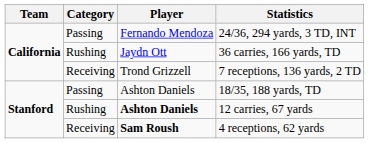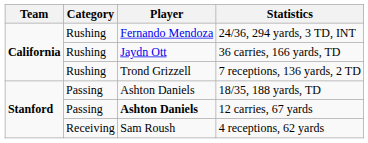(84, 33) Passing -> (86, 33) Rushing
(90, 71) Receiving -> (86, 71) Rushing
(86, 109) Rushing -> (84, 109) Passing
(149, 128) bold -> (148, 128) normal
